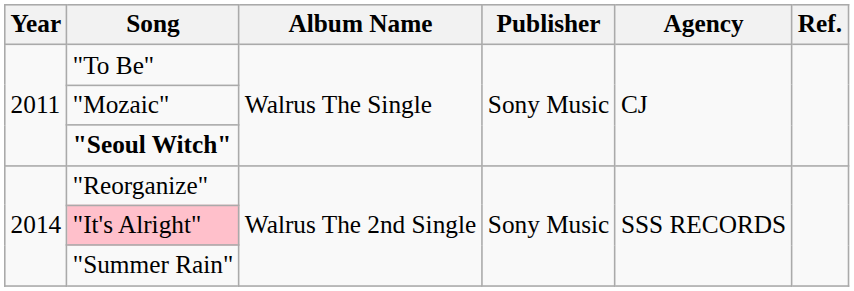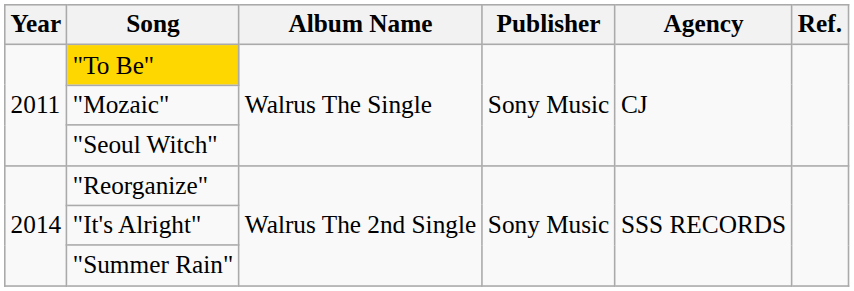(114, 64) no background -> (114, 64) gold background
(152, 144) bold -> (145, 144) normal
(137, 225) pink background -> (137, 225) no background
